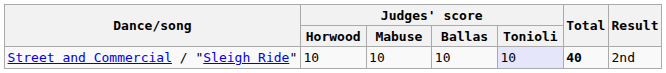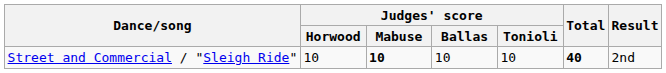(377, 57) normal -> (377, 57) bold
(508, 57) lavender background -> (508, 57) no background
